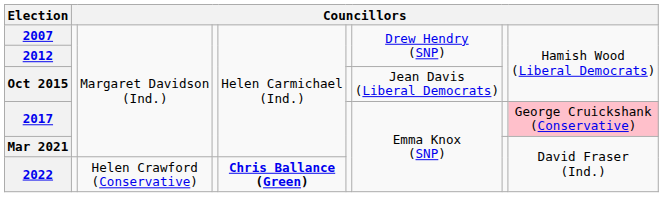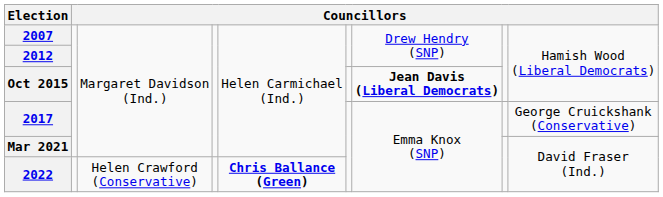(427, 84) normal -> (427, 84) bold
(583, 119) pink background -> (583, 119) no background
